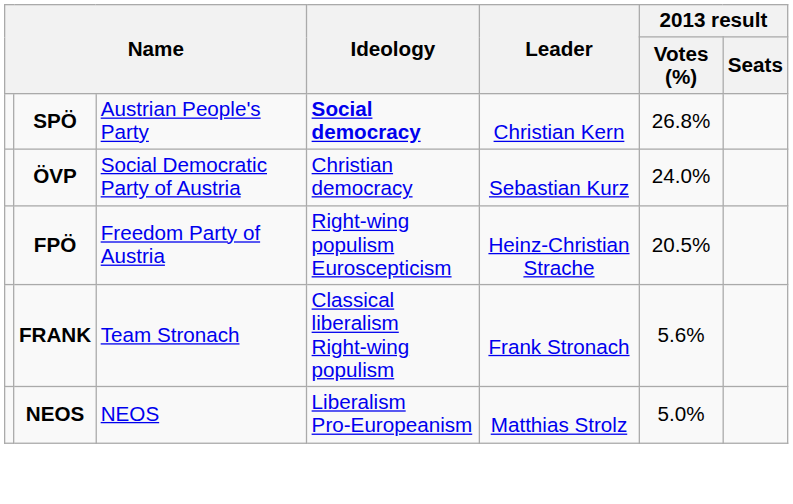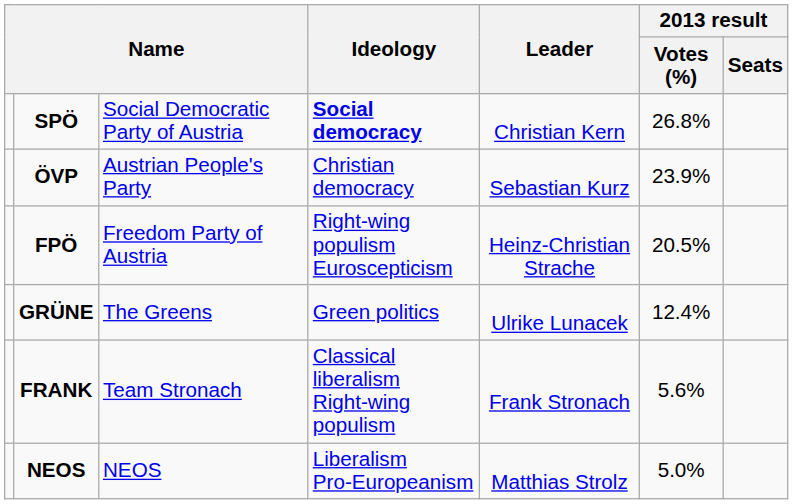(181, 121) Austrian People's Party -> (186, 121) Social Democratic Party of Austria
(184, 177) Social Democratic Party of Austria -> (183, 177) Austrian People's Party
(681, 177) 24.0% -> (681, 177) 23.9%
+ row: (56, 312)
